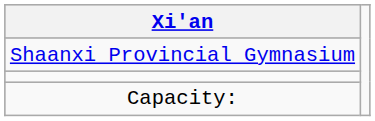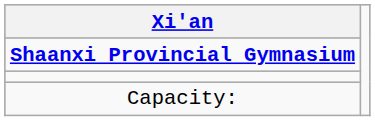(182, 55) normal -> (182, 55) bold
